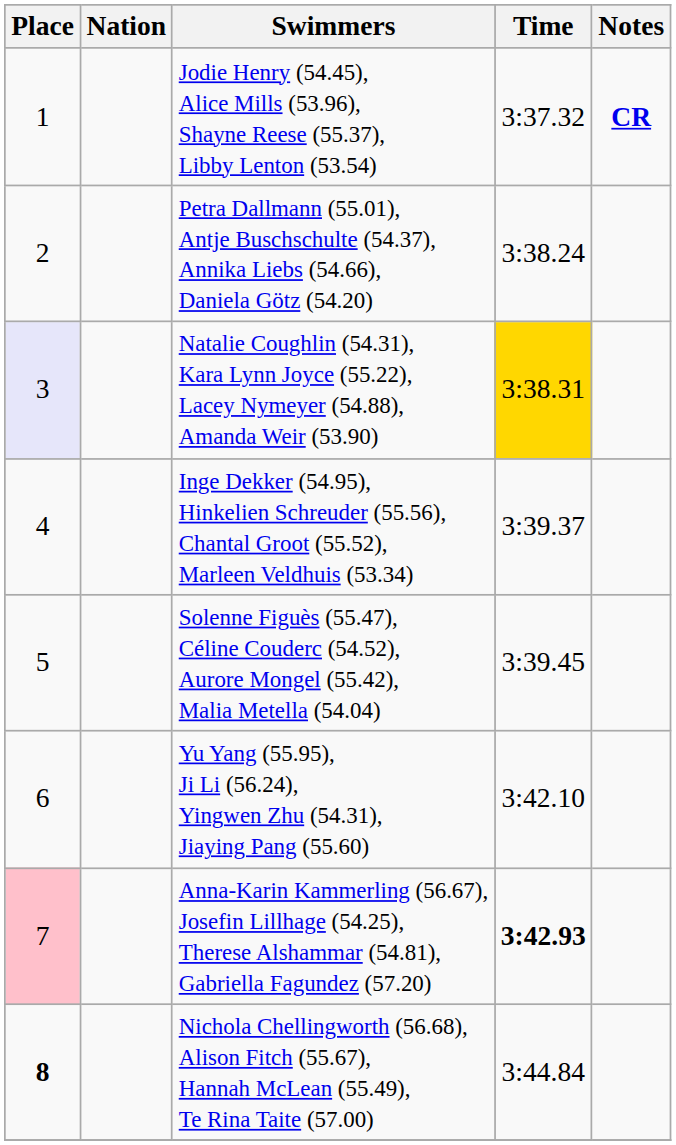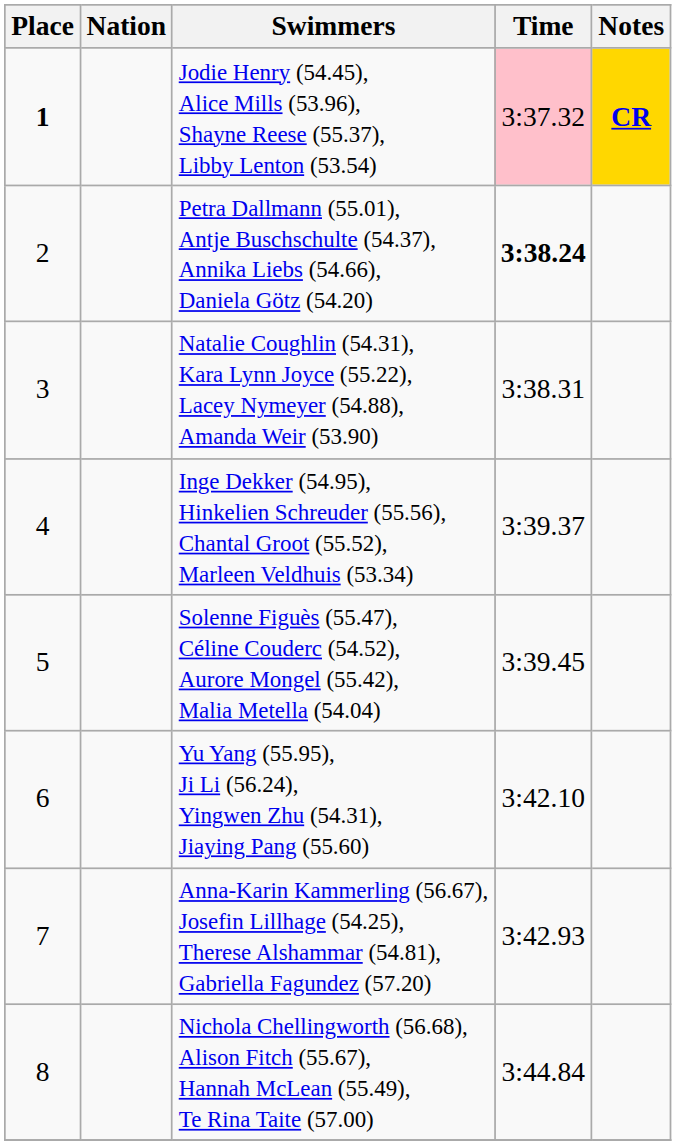(43, 116) normal -> (43, 116) bold
(543, 116) no background -> (543, 116) pink background
(631, 116) no background -> (631, 116) gold background
(543, 252) normal -> (543, 252) bold
(43, 389) lavender background -> (43, 389) no background
(543, 389) gold background -> (543, 389) no background
(43, 935) pink background -> (43, 935) no background
(543, 935) bold -> (543, 935) normal
(43, 1072) bold -> (43, 1072) normal
